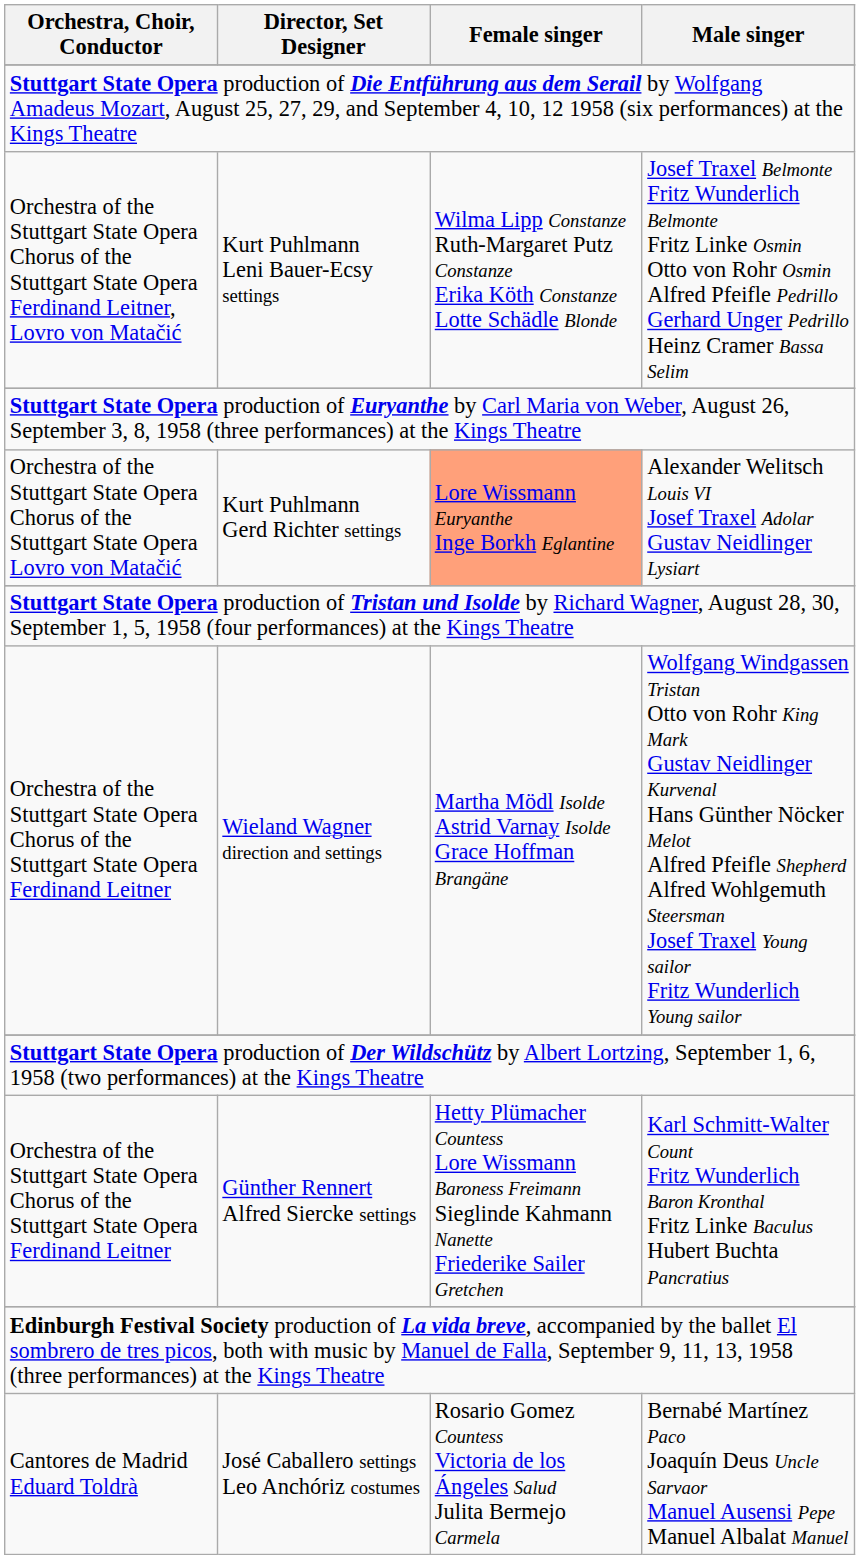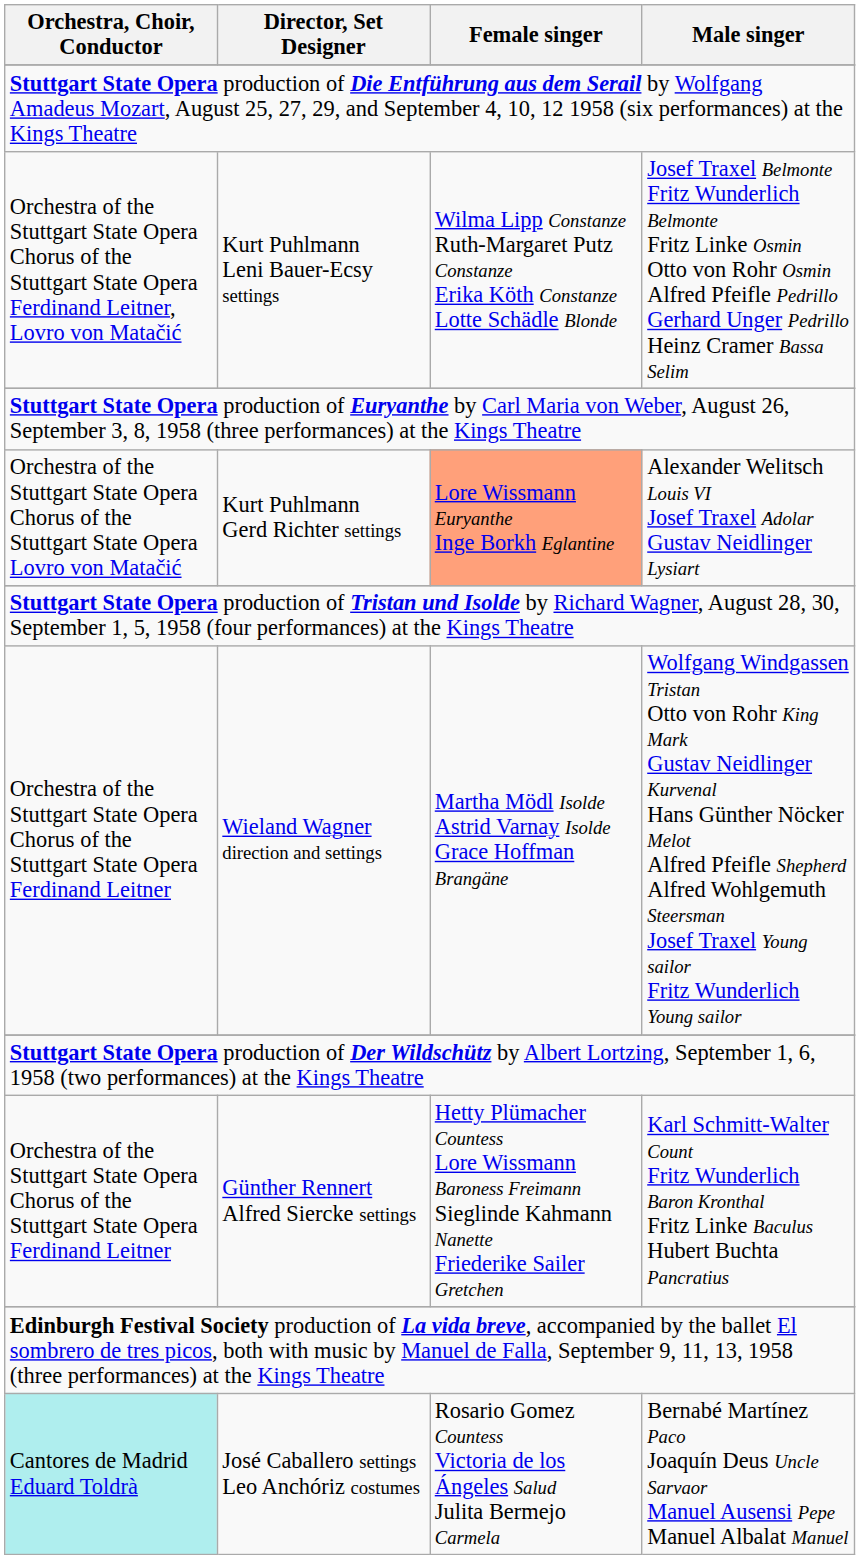(99, 1473) no background -> (99, 1473) paleturquoise background
